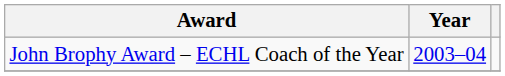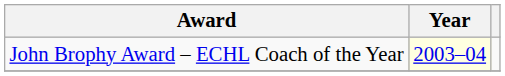(450, 53) no background -> (450, 53) lightyellow background
